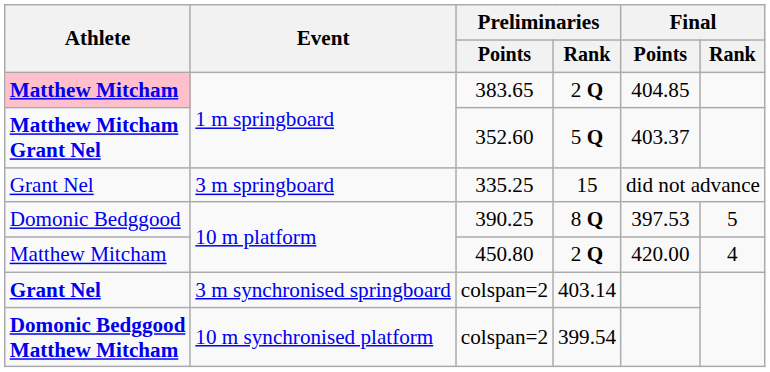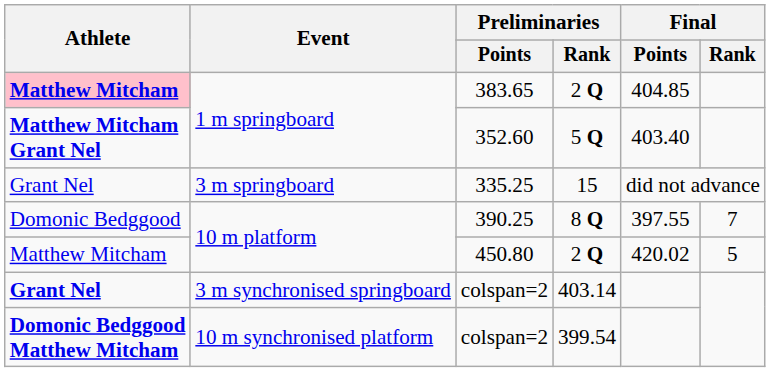(660, 137) 403.37 -> (660, 137) 403.40
(660, 220) 397.53 -> (660, 220) 397.55
(732, 220) 5 -> (732, 220) 7
(660, 254) 420.00 -> (660, 254) 420.02
(732, 254) 4 -> (732, 254) 5
